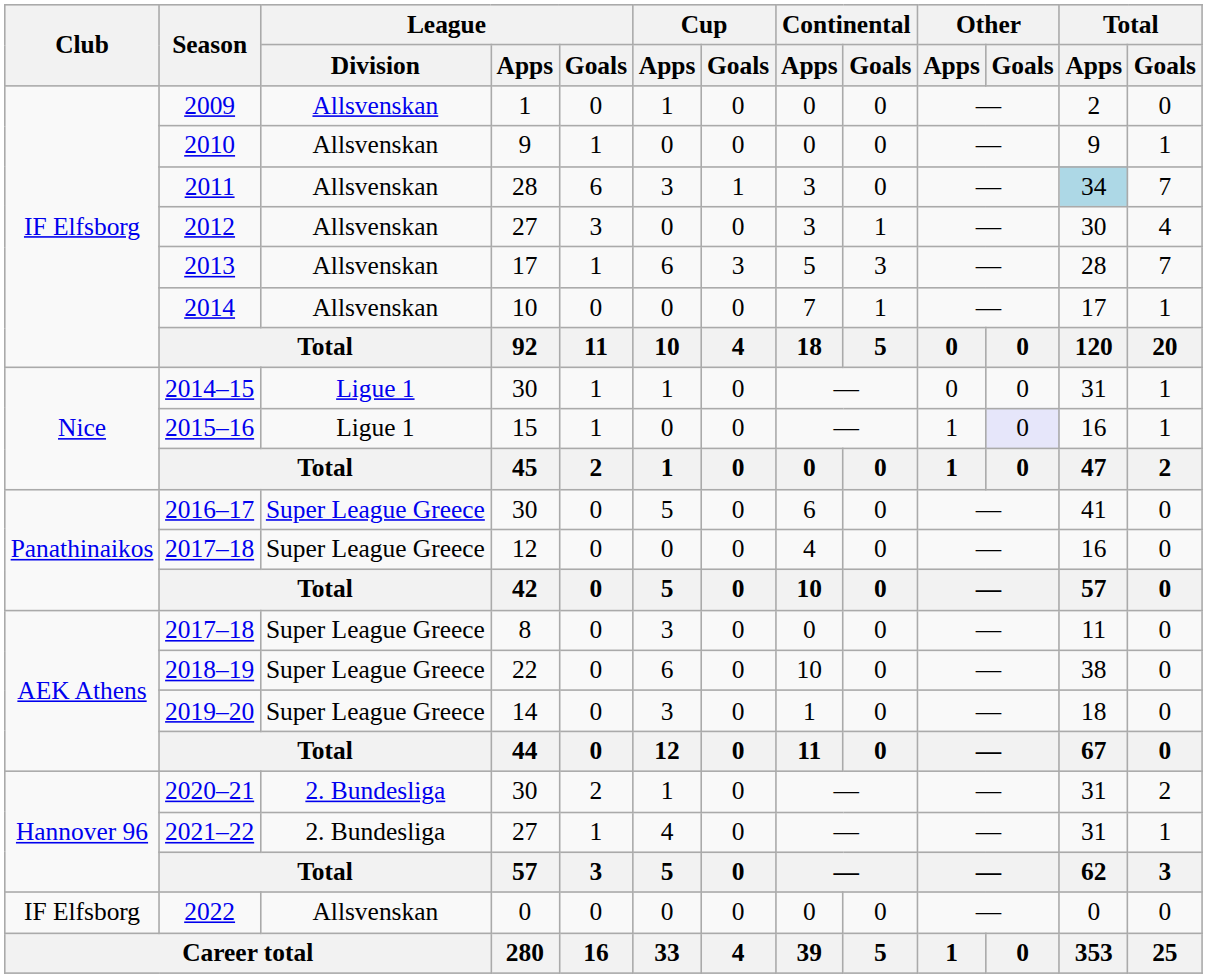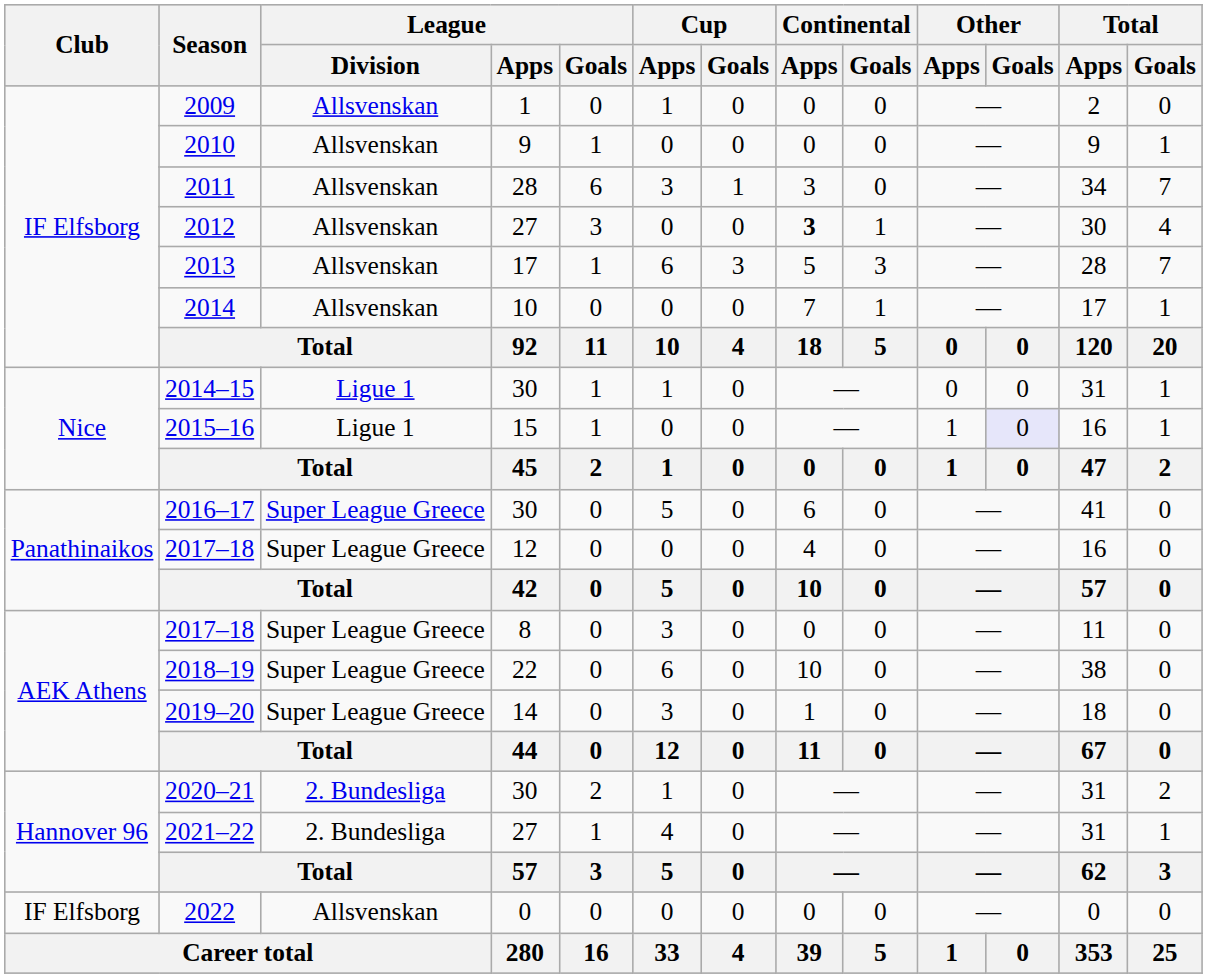(1094, 186) lightblue background -> (1094, 186) no background
(809, 226) normal -> (809, 226) bold
